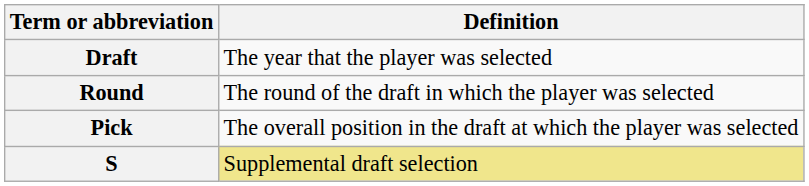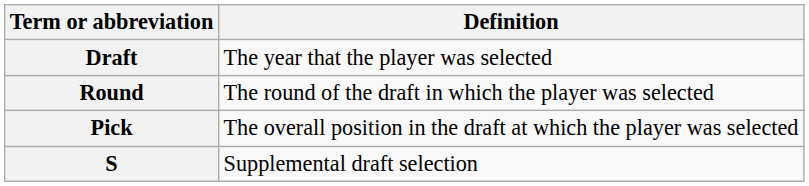(351, 163) khaki background -> (351, 163) no background
